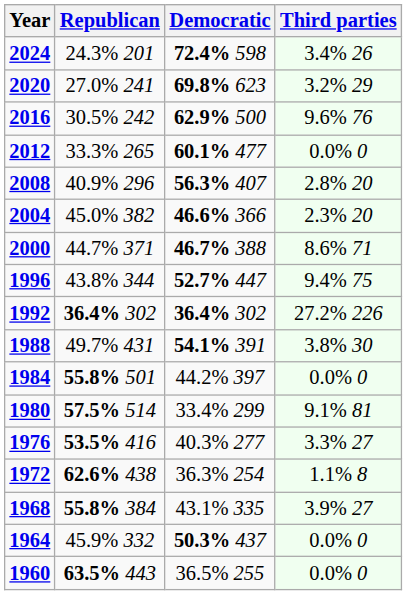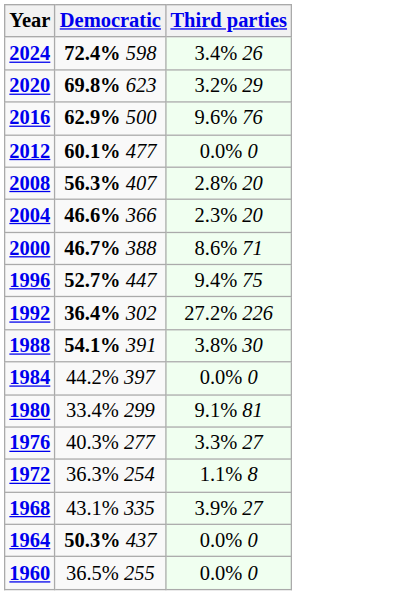- column: (110, 20)
